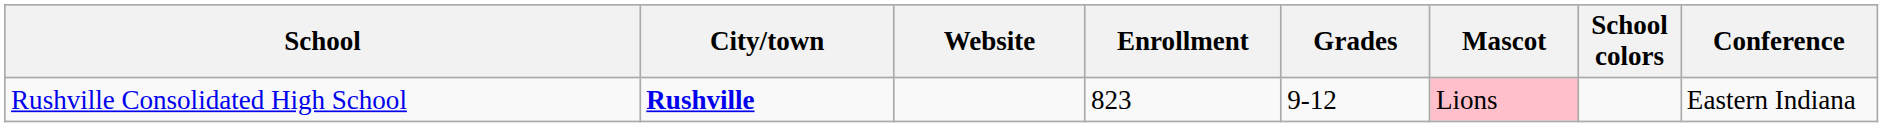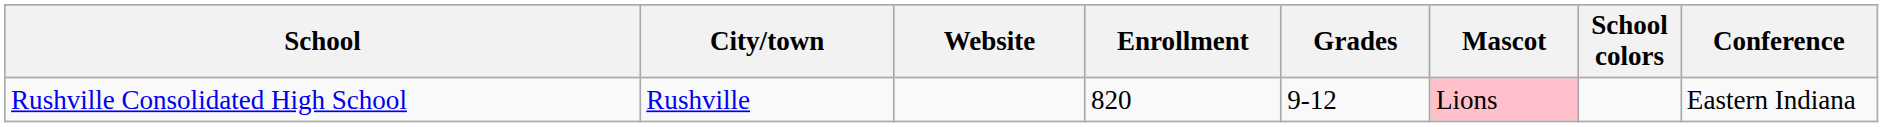(700, 99) bold -> (698, 99) normal
(1111, 99) 823 -> (1111, 99) 820
